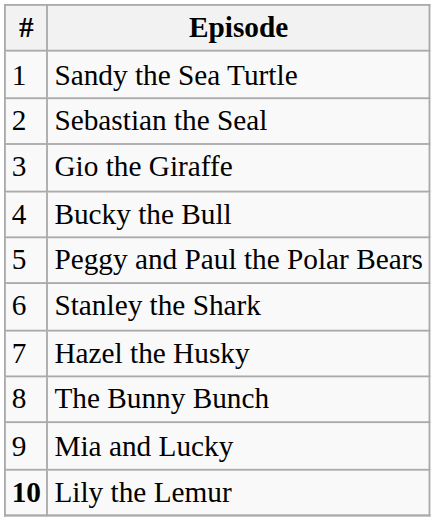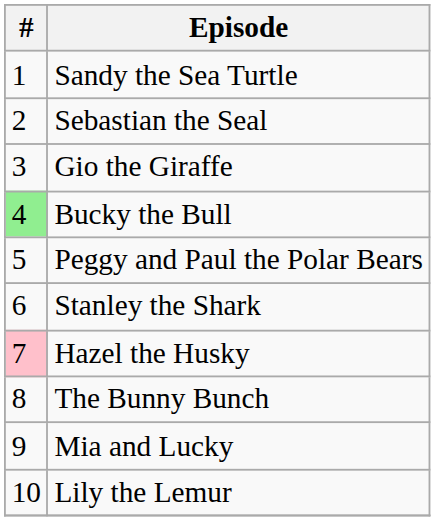(19, 213) no background -> (19, 213) lightgreen background
(19, 352) no background -> (19, 352) pink background
(26, 492) bold -> (26, 492) normal
